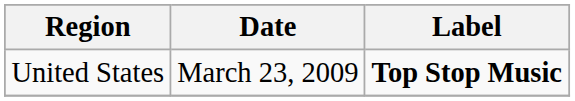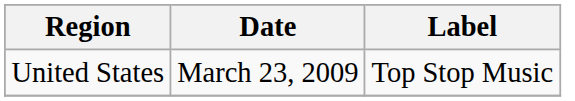(467, 72) bold -> (462, 72) normal
